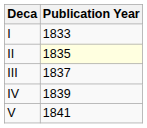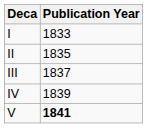(57, 53) lightyellow background -> (57, 53) no background
(57, 113) normal -> (57, 113) bold
